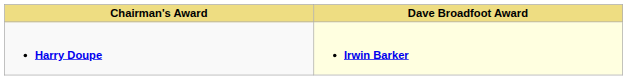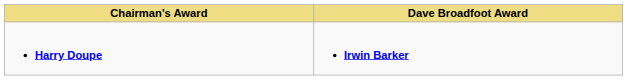(468, 55) lightyellow background -> (468, 55) no background
